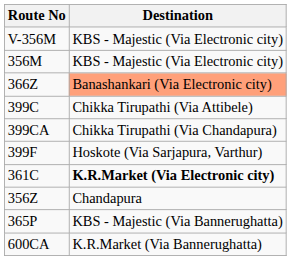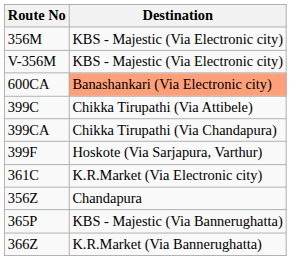(32, 38) V-356M -> (25, 38) 356M
(25, 61) 356M -> (32, 61) V-356M
(23, 84) 366Z -> (29, 84) 600CA
(173, 175) bold -> (167, 175) normal
(29, 244) 600CA -> (23, 244) 366Z
